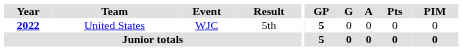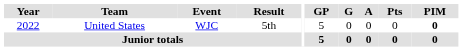(28, 25) bold -> (28, 25) normal
(321, 25) bold -> (321, 25) normal
(435, 25) normal -> (435, 25) bold
